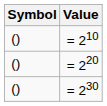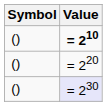(81, 38) normal -> (81, 38) bold
(81, 89) no background -> (81, 89) lavender background
